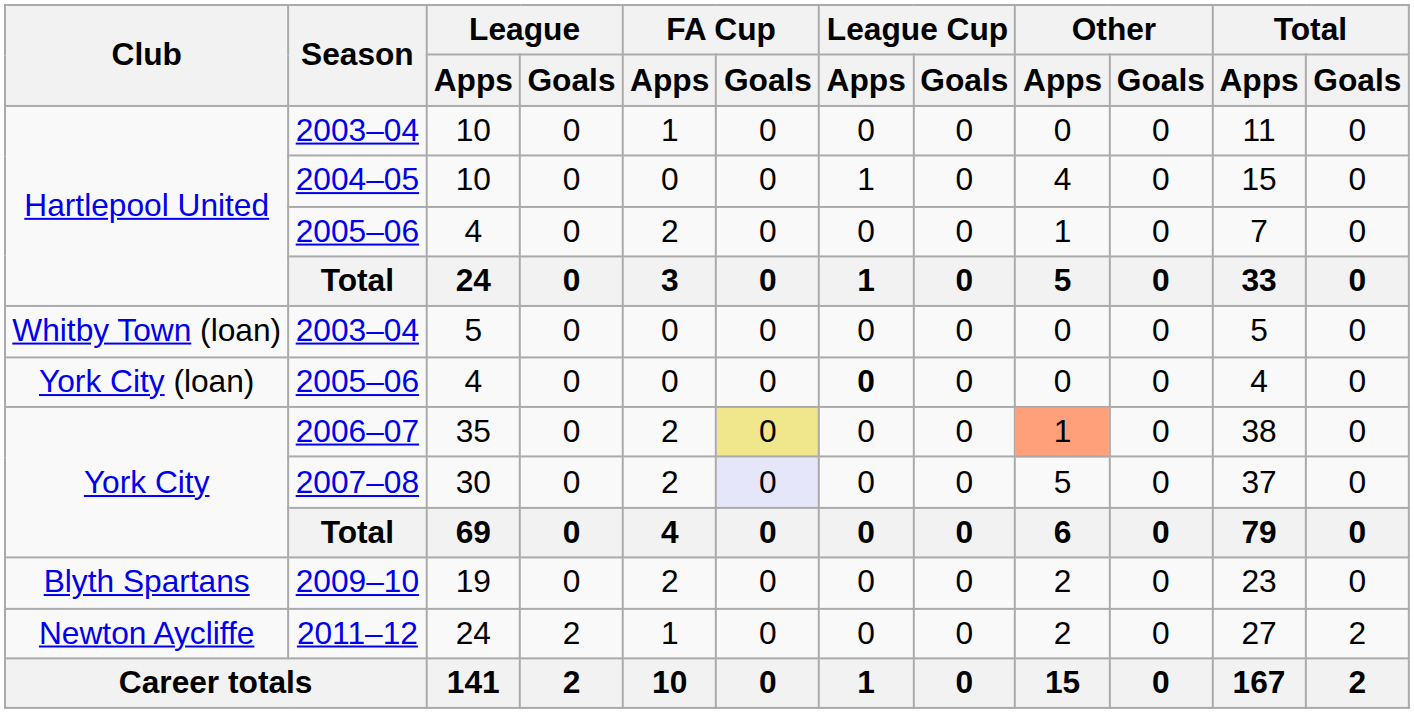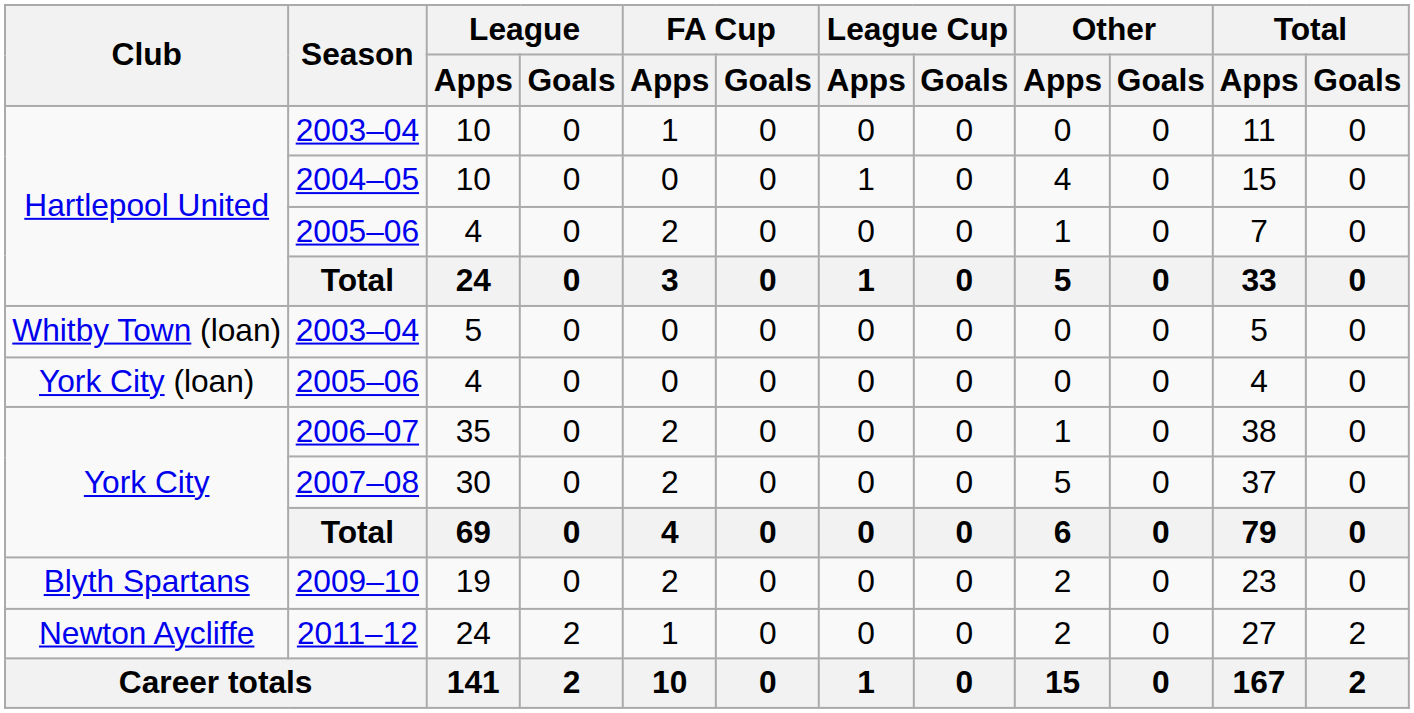(866, 381) bold -> (866, 381) normal
(768, 431) khaki background -> (768, 431) no background
(1063, 431) lightsalmon background -> (1063, 431) no background
(768, 481) lavender background -> (768, 481) no background
